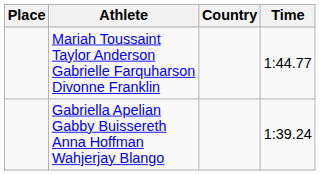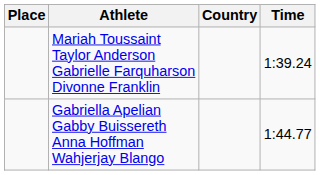(288, 63) 1:44.77 -> (288, 63) 1:39.24
(288, 134) 1:39.24 -> (288, 134) 1:44.77
